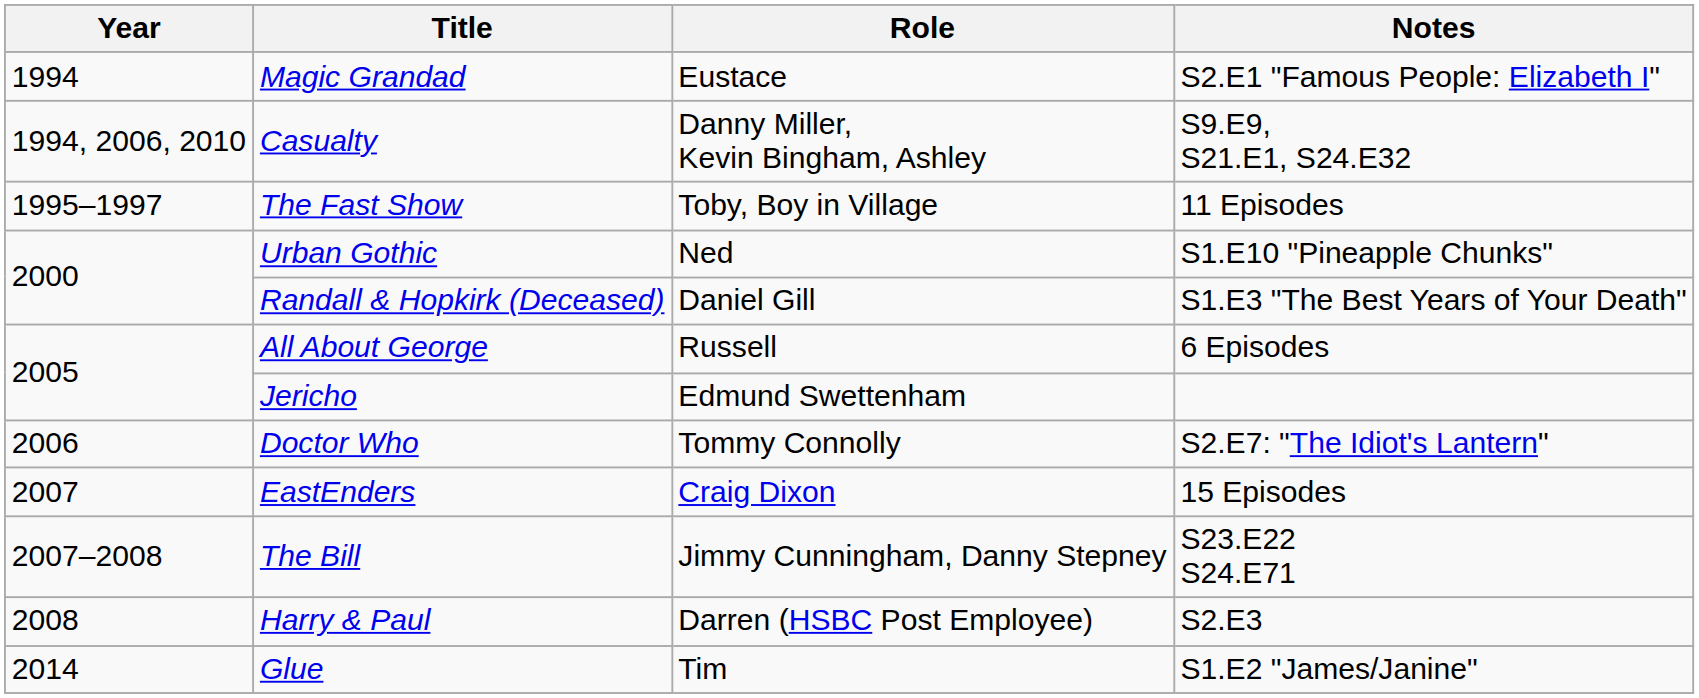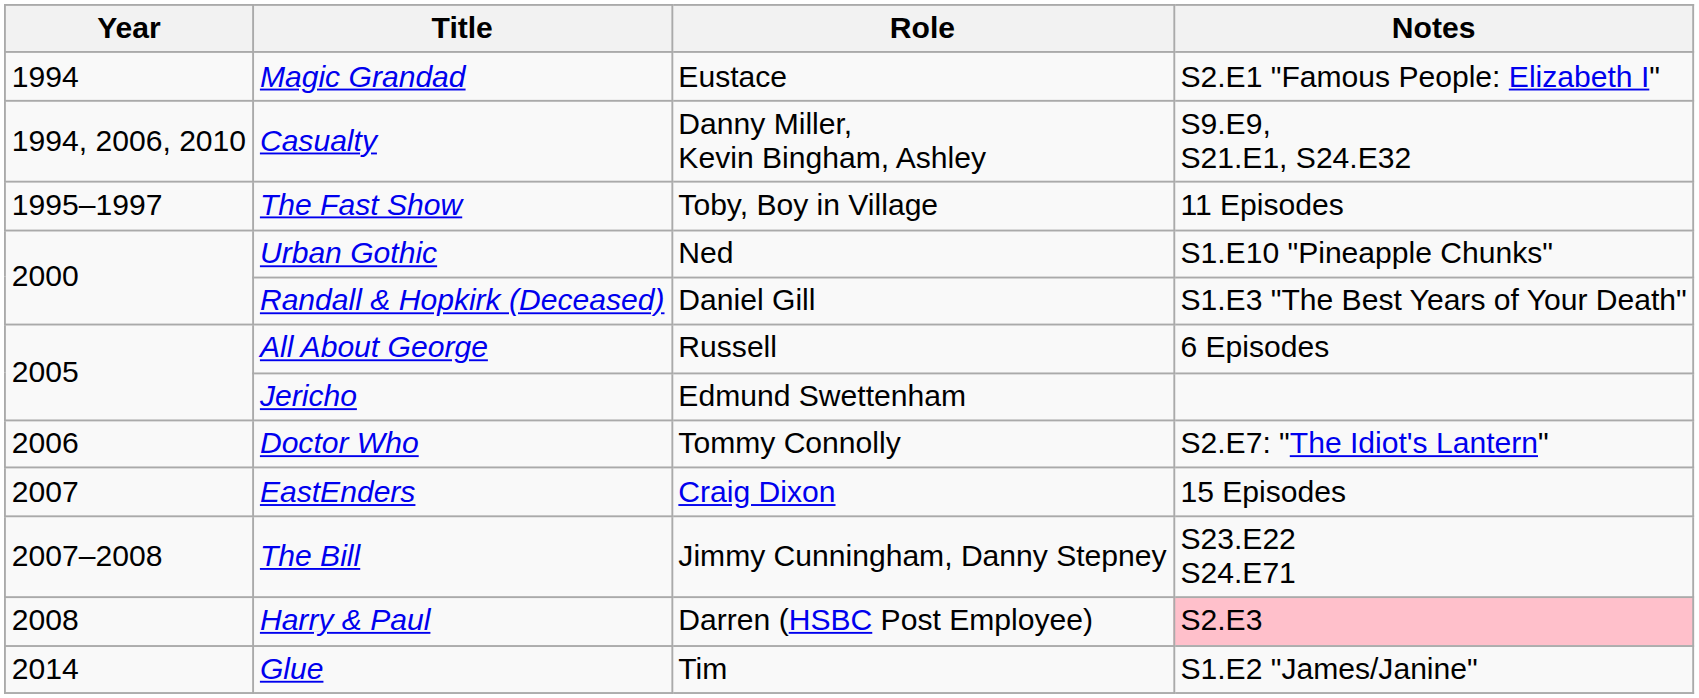(1221, 620) no background -> (1221, 620) pink background
